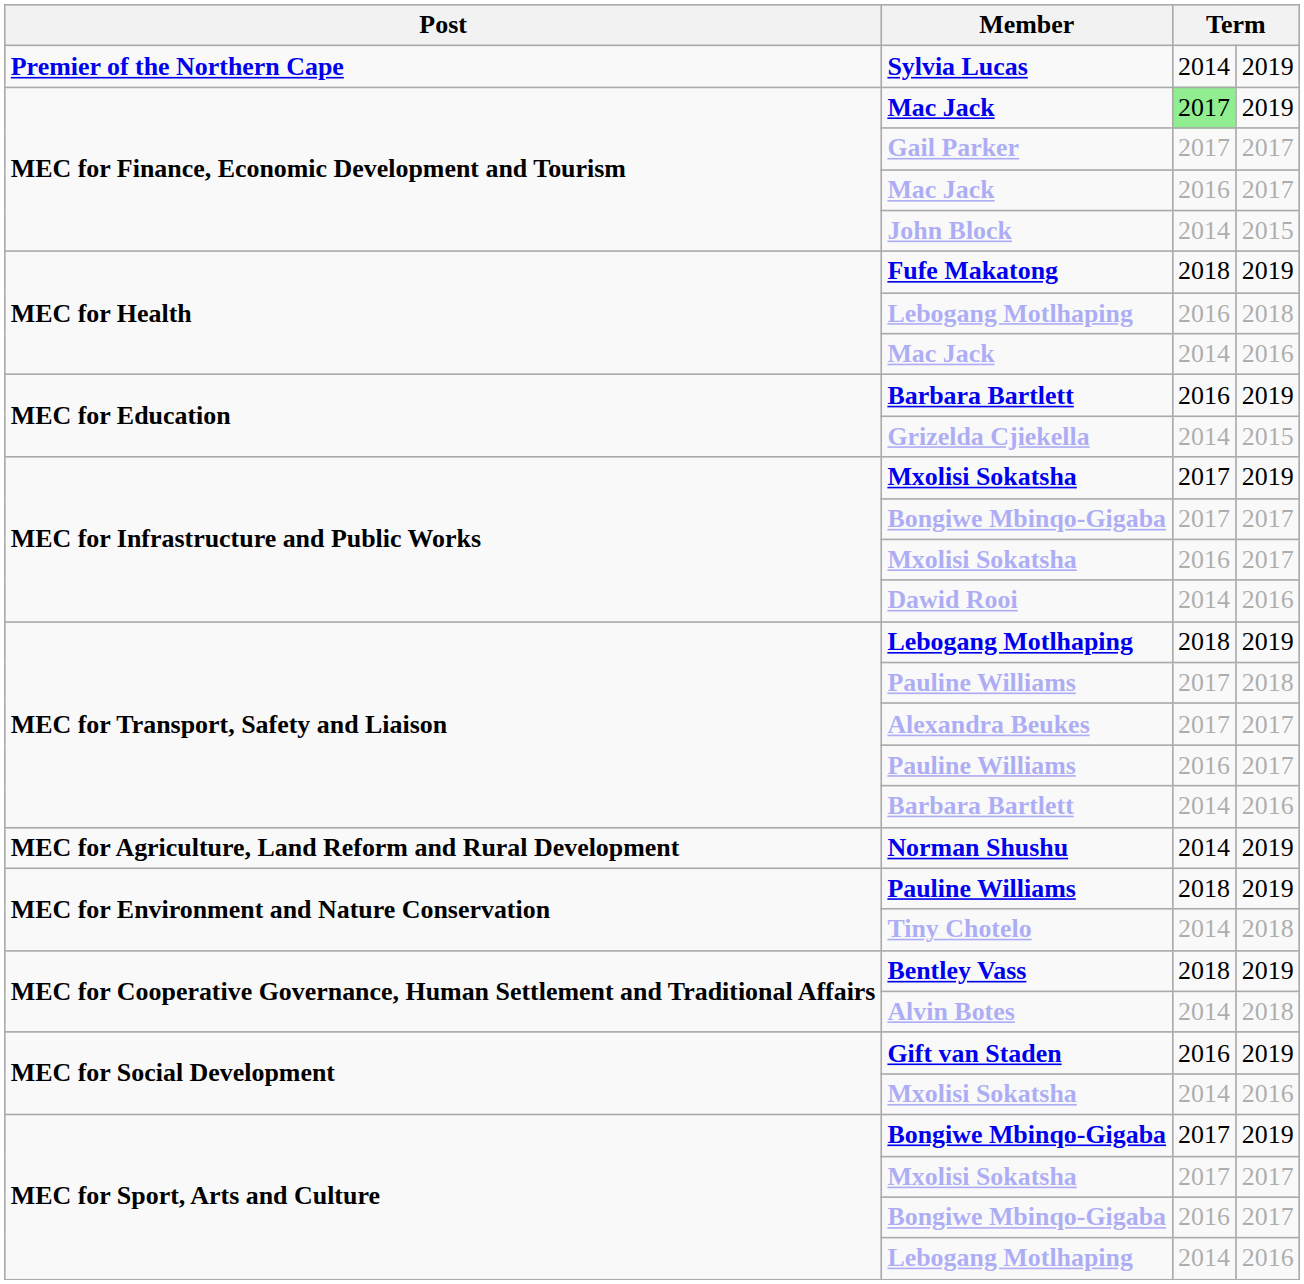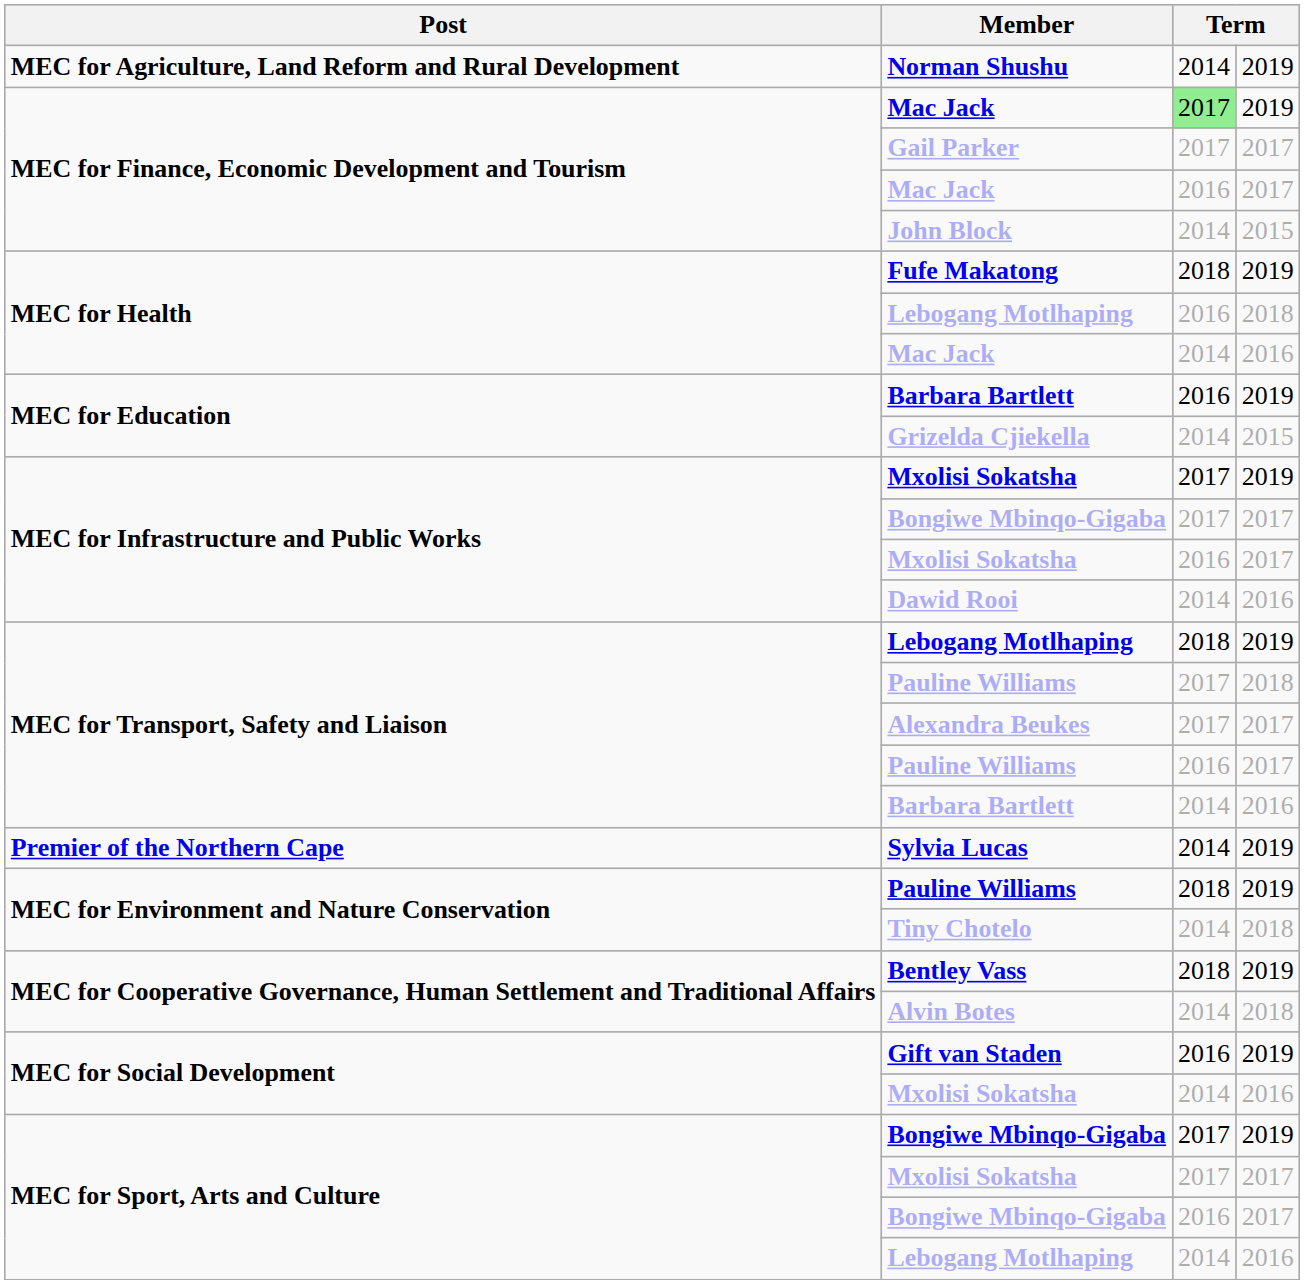rows swapped: (958, 66) <-> (978, 847)
